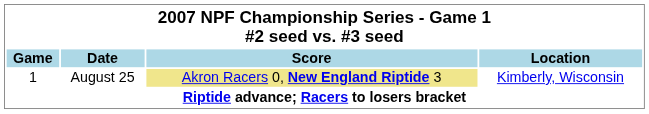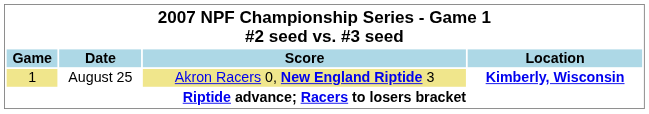(33, 77) no background -> (32, 77) khaki background
(560, 77) normal -> (555, 77) bold
